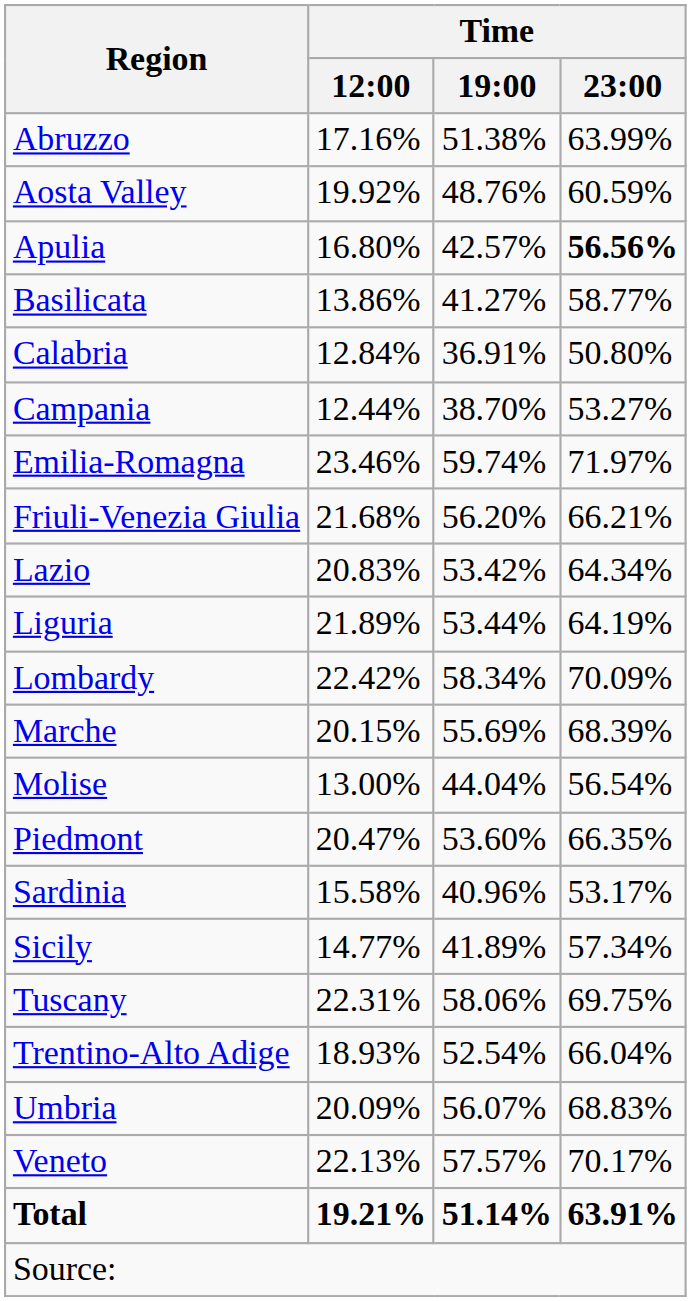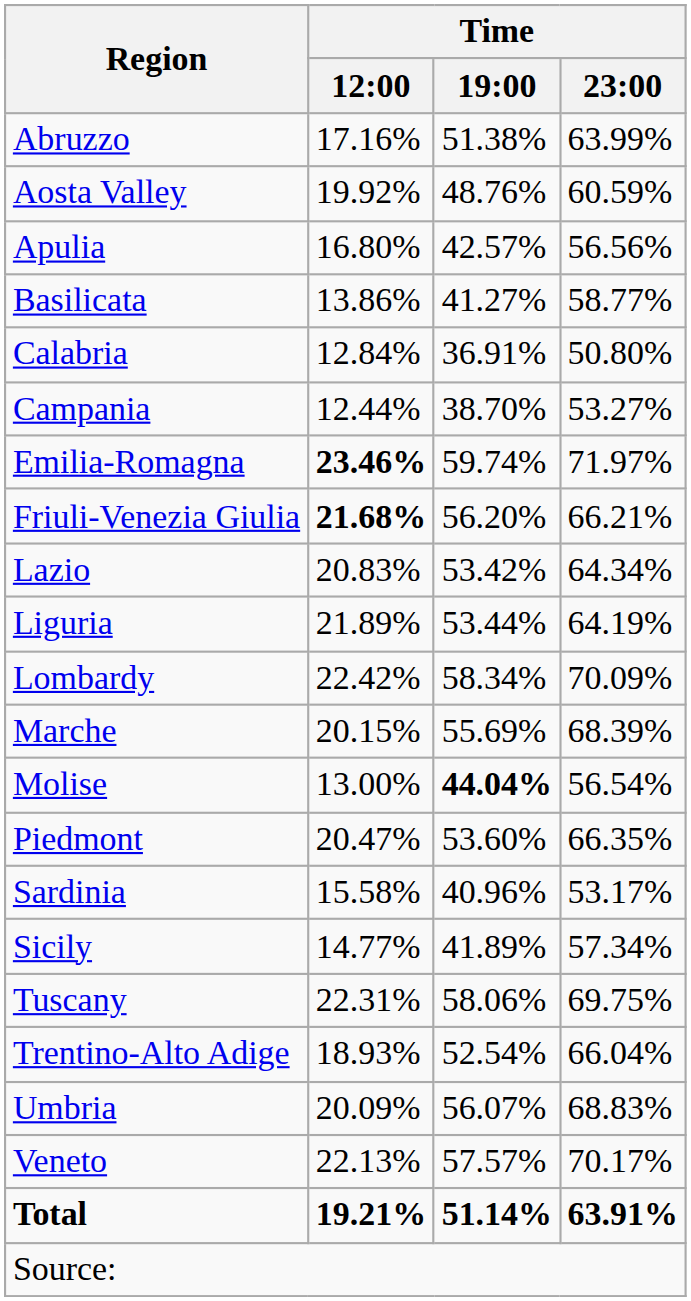(623, 246) bold -> (620, 246) normal
(368, 461) normal -> (371, 461) bold
(368, 515) normal -> (371, 515) bold
(494, 784) normal -> (497, 784) bold
